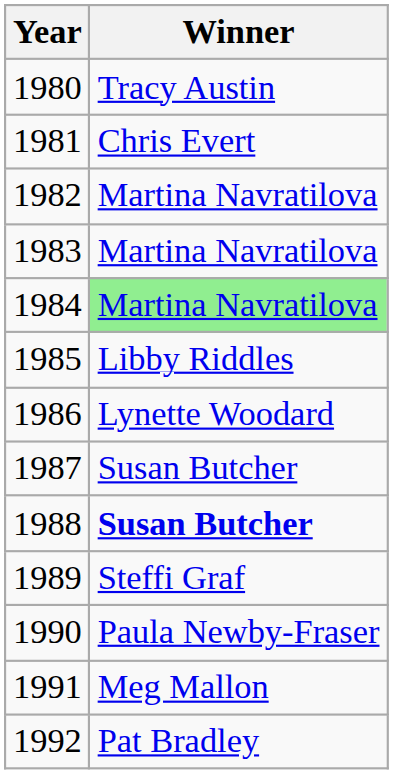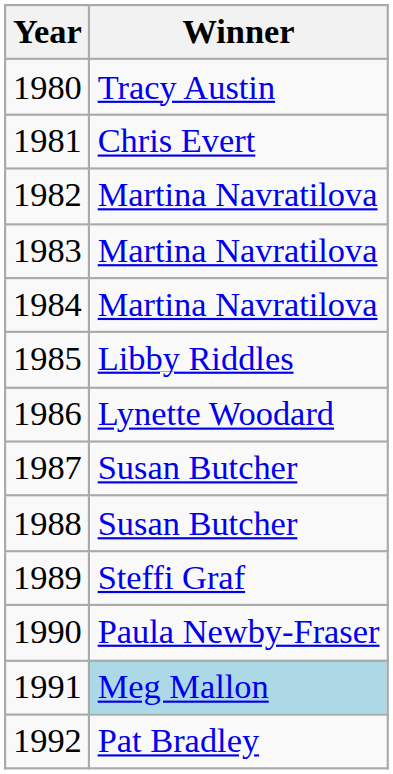(238, 304) lightgreen background -> (238, 304) no background
(205, 522) bold -> (198, 522) normal
(183, 686) no background -> (183, 686) lightblue background
